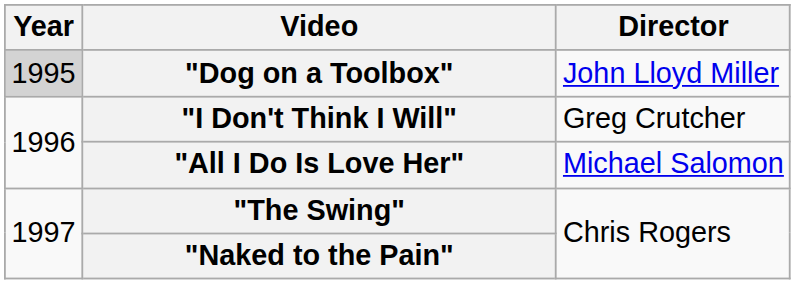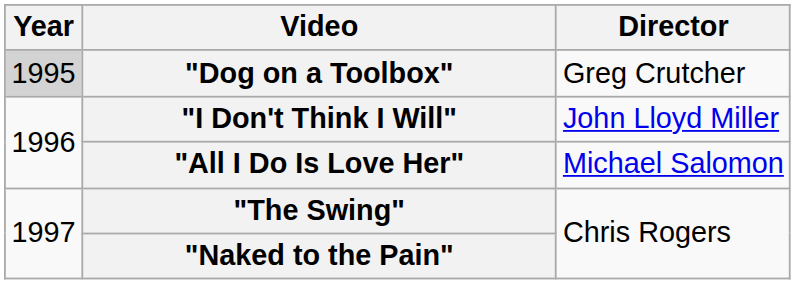(671, 73) John Lloyd Miller -> (654, 73) Greg Crutcher
(654, 118) Greg Crutcher -> (671, 118) John Lloyd Miller
